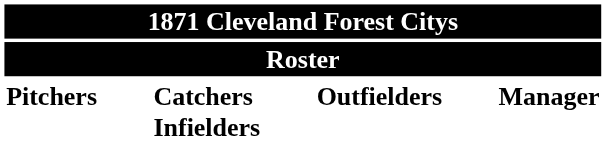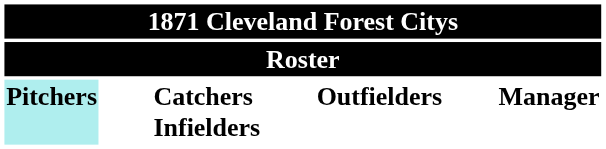(52, 96) no background -> (52, 96) paleturquoise background
